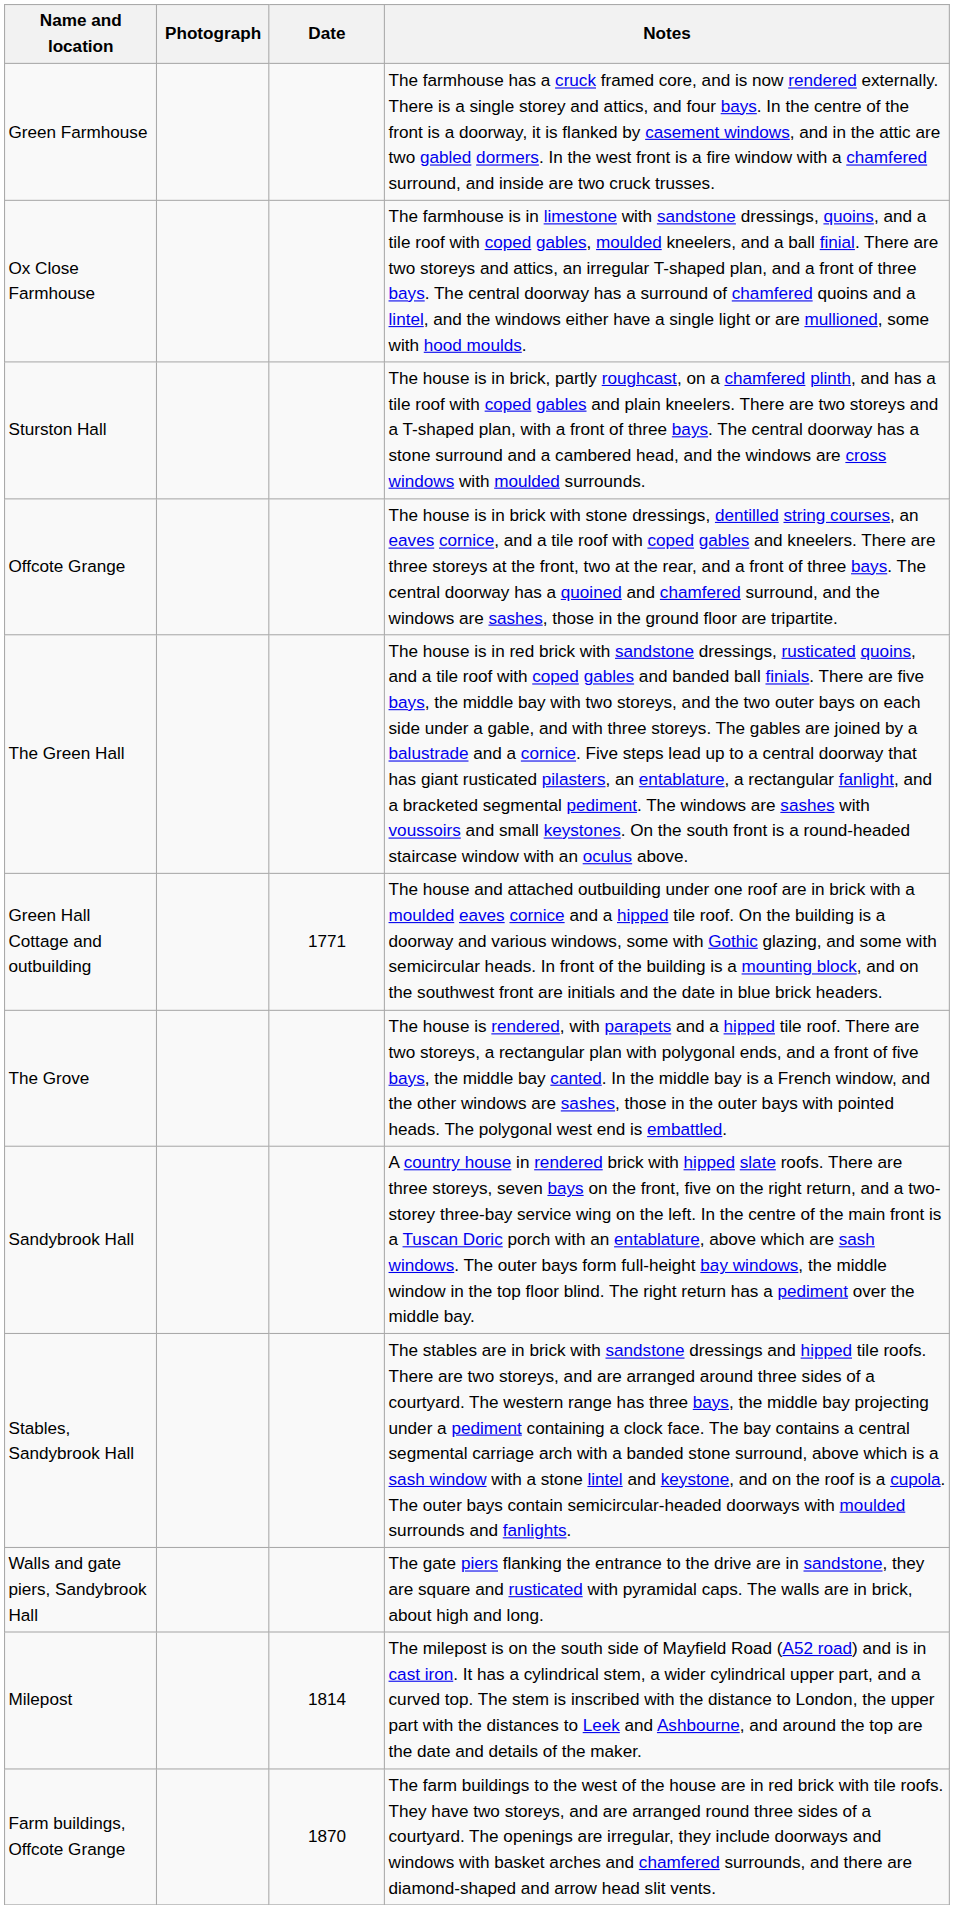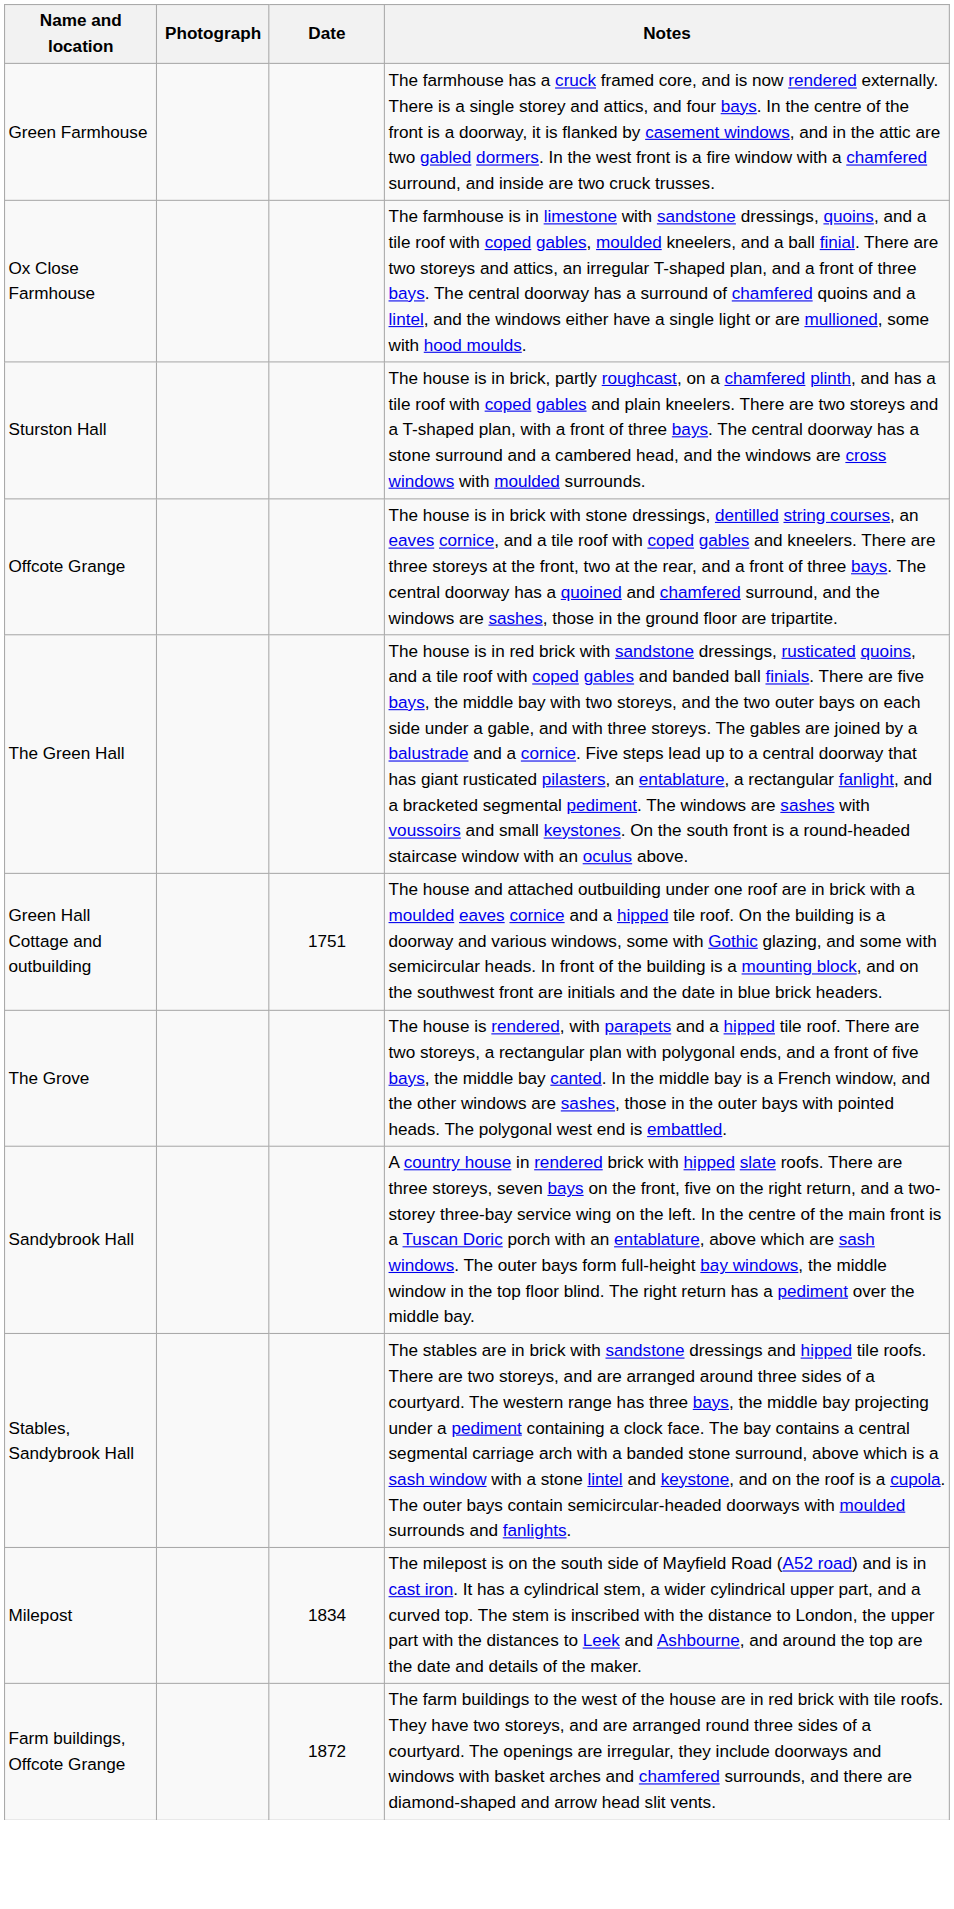(327, 941) 1771 -> (327, 941) 1751
- row: (77, 1589)
(327, 1700) 1814 -> (327, 1615) 1834
(327, 1836) 1870 -> (327, 1751) 1872
